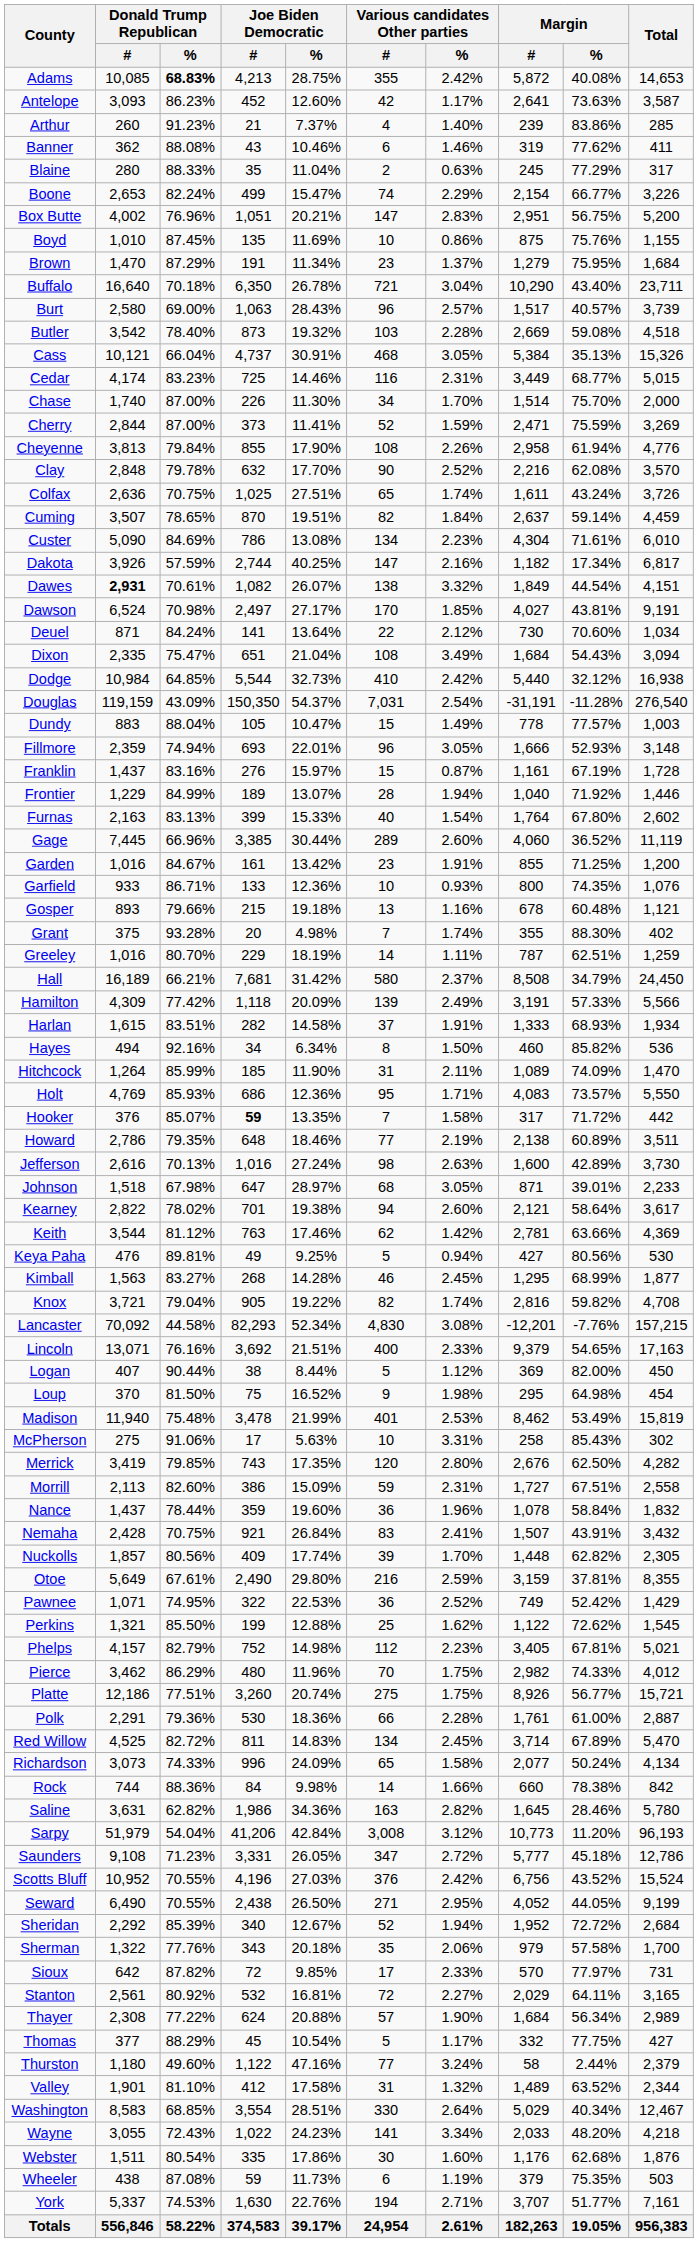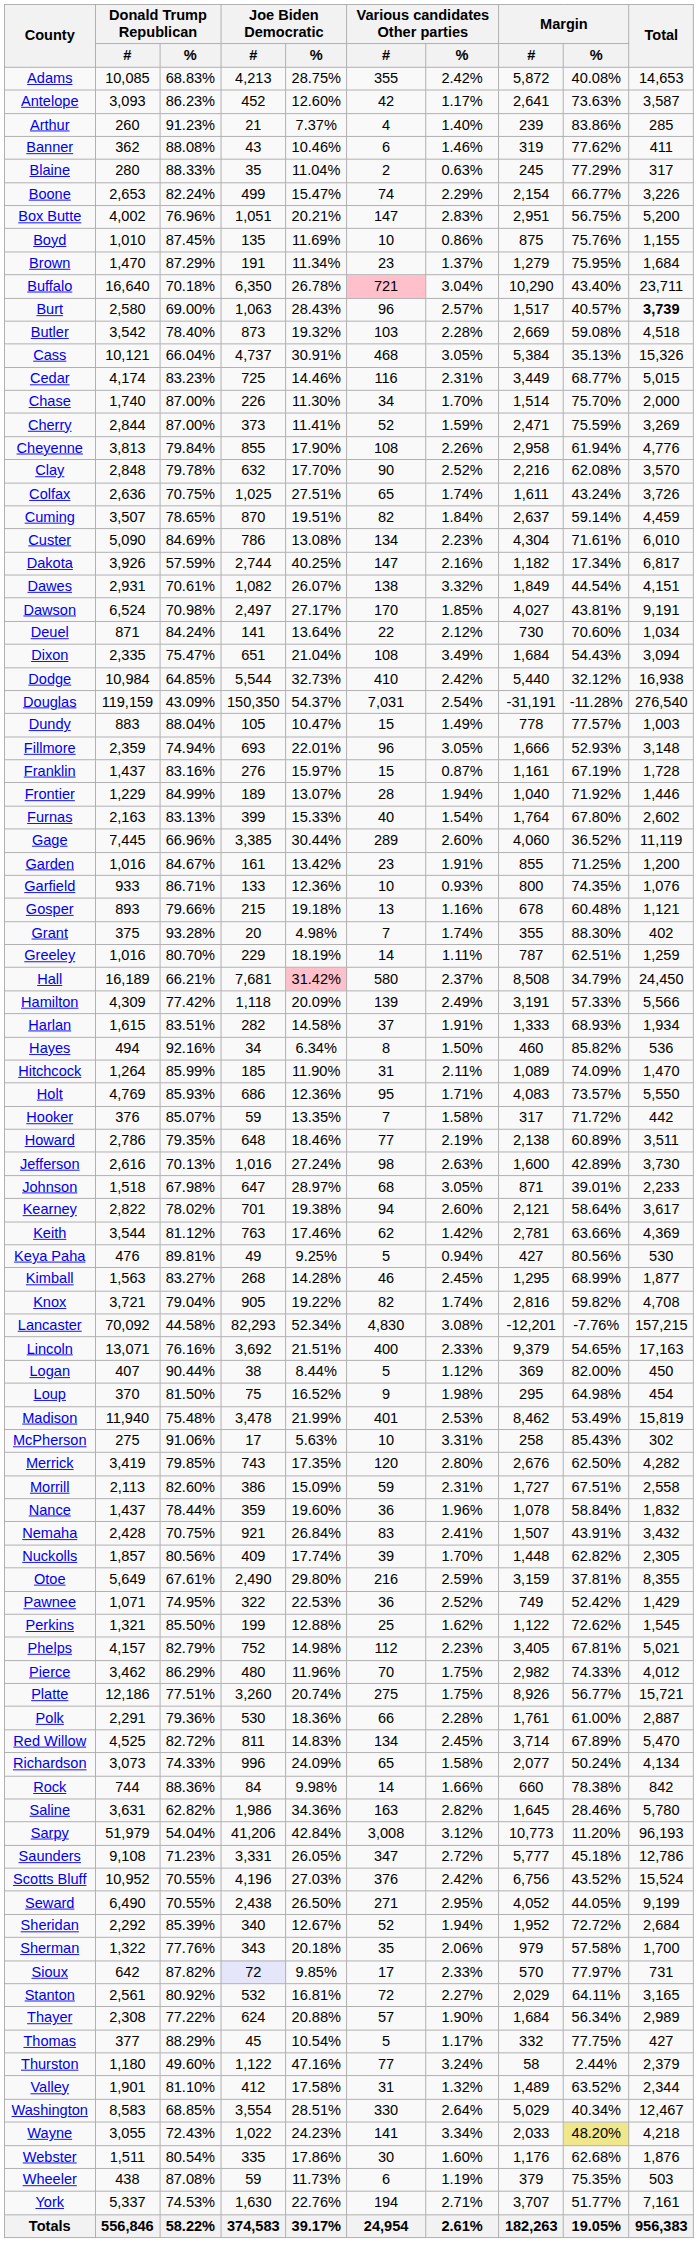(190, 78) bold -> (190, 78) normal
(386, 286) no background -> (386, 286) pink background
(661, 309) normal -> (661, 309) bold
(127, 586) bold -> (127, 586) normal
(316, 979) no background -> (316, 979) pink background
(253, 1117) bold -> (253, 1117) normal
(253, 1972) no background -> (253, 1972) lavender background
(596, 2133) no background -> (596, 2133) khaki background
